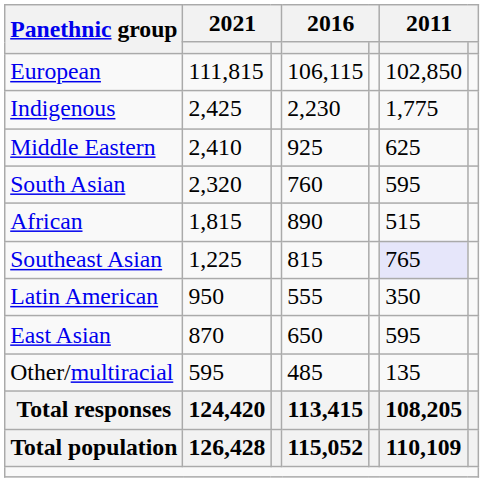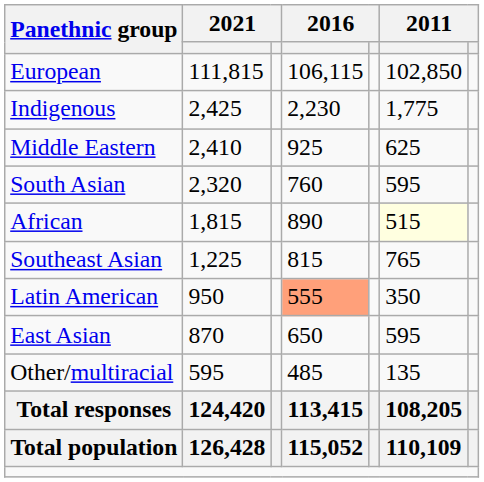(403, 221) no background -> (403, 221) lightyellow background
(403, 259) lavender background -> (403, 259) no background
(305, 297) no background -> (305, 297) lightsalmon background
